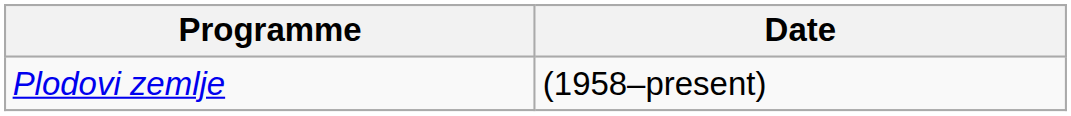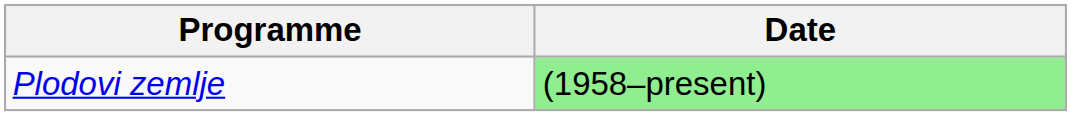(655, 82) no background -> (655, 82) lightgreen background
